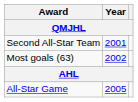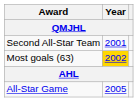(116, 58) no background -> (116, 58) gold background
